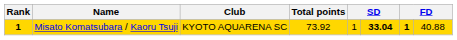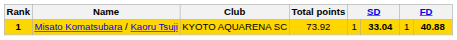(407, 27) bold -> (407, 27) normal
(433, 27) normal -> (433, 27) bold
